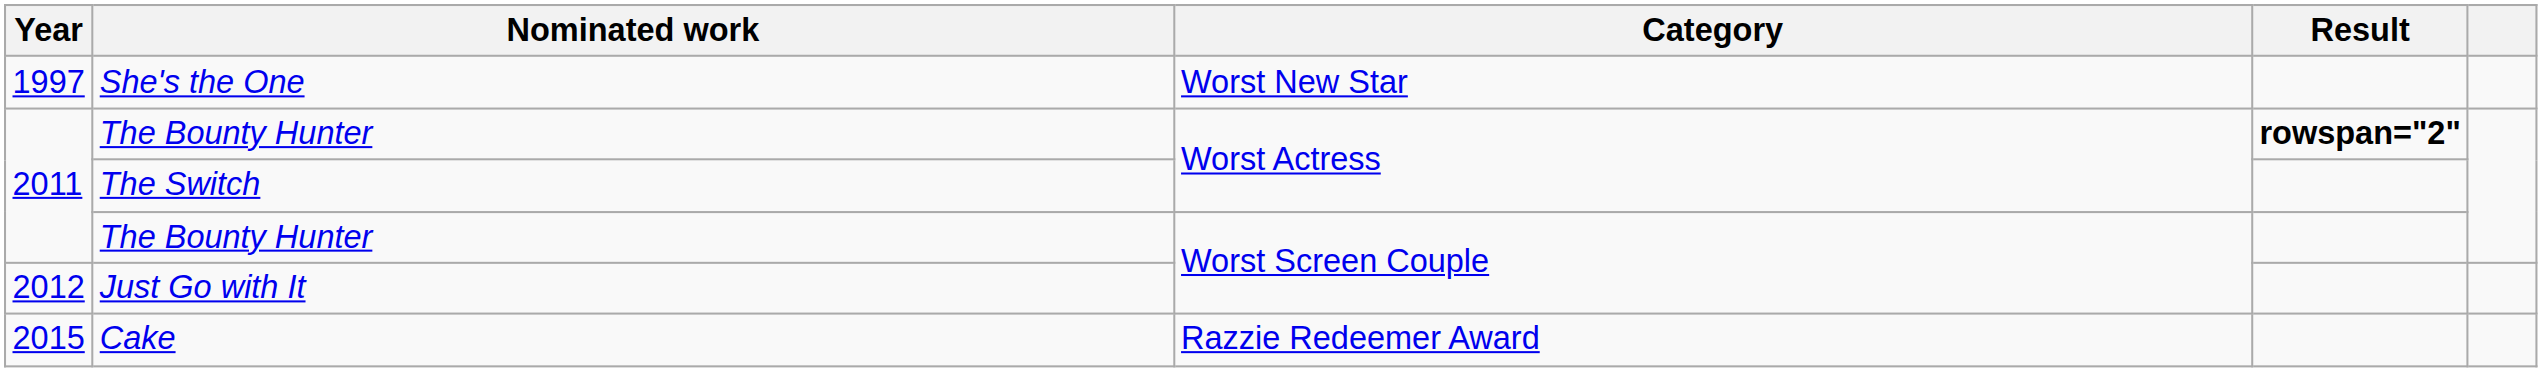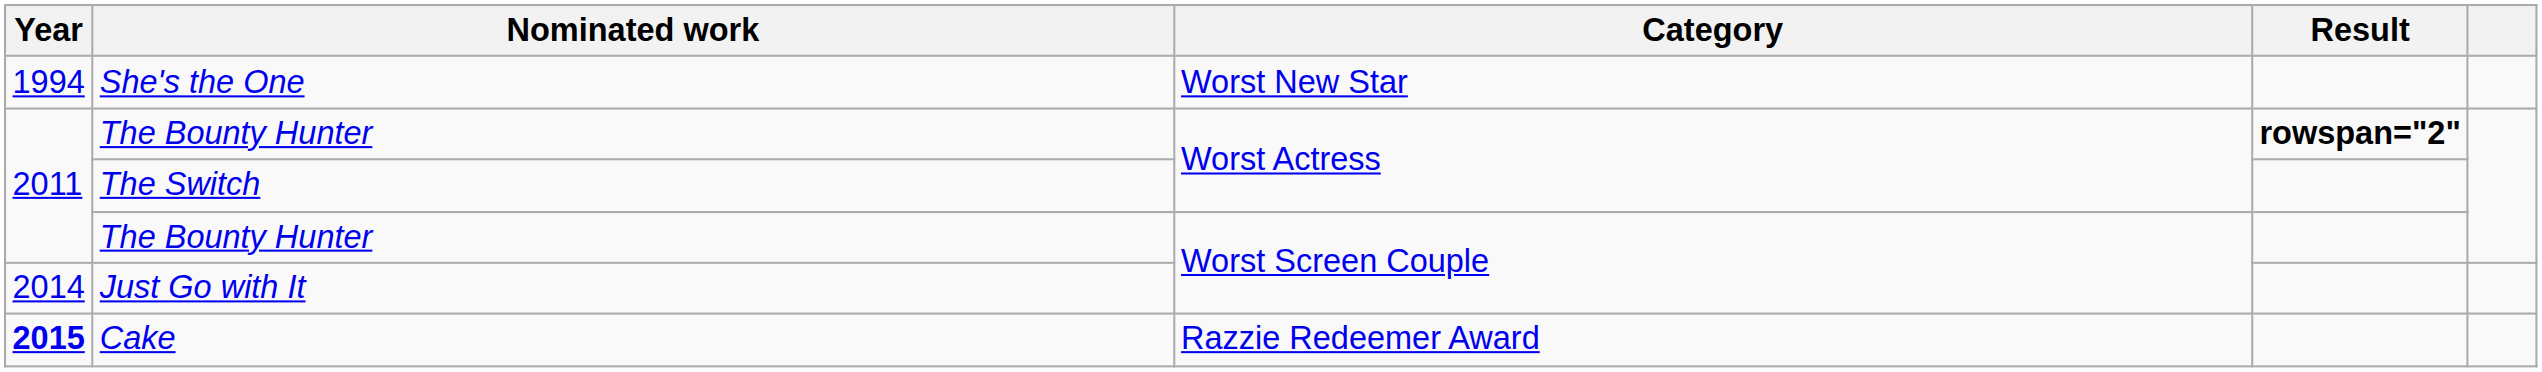(49, 81) 1997 -> (49, 81) 1994
(49, 287) 2012 -> (49, 287) 2014
(49, 339) normal -> (49, 339) bold
